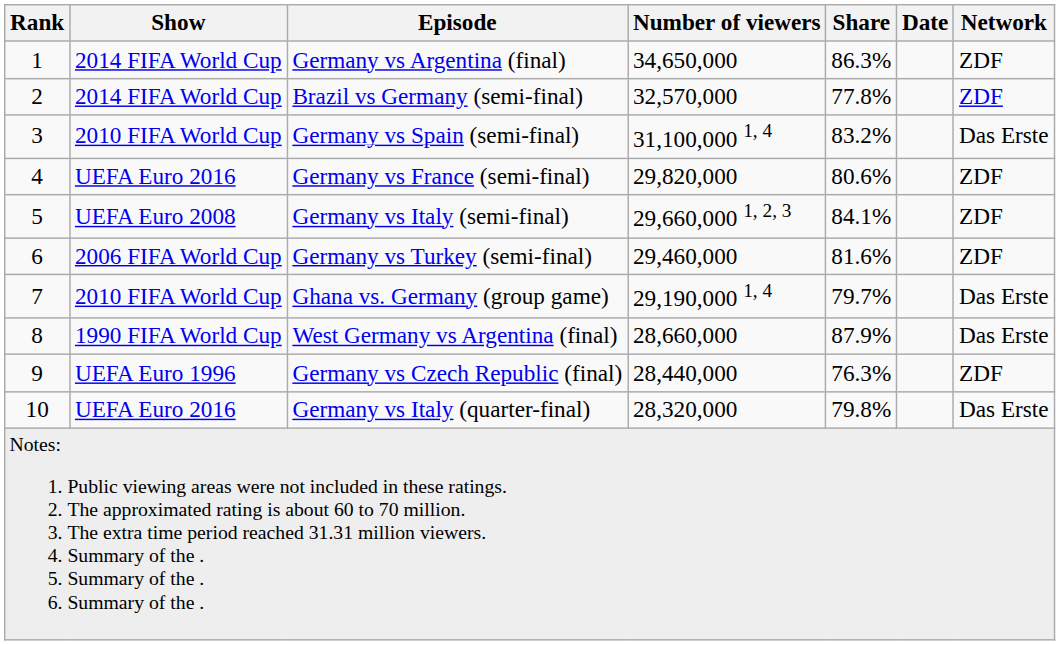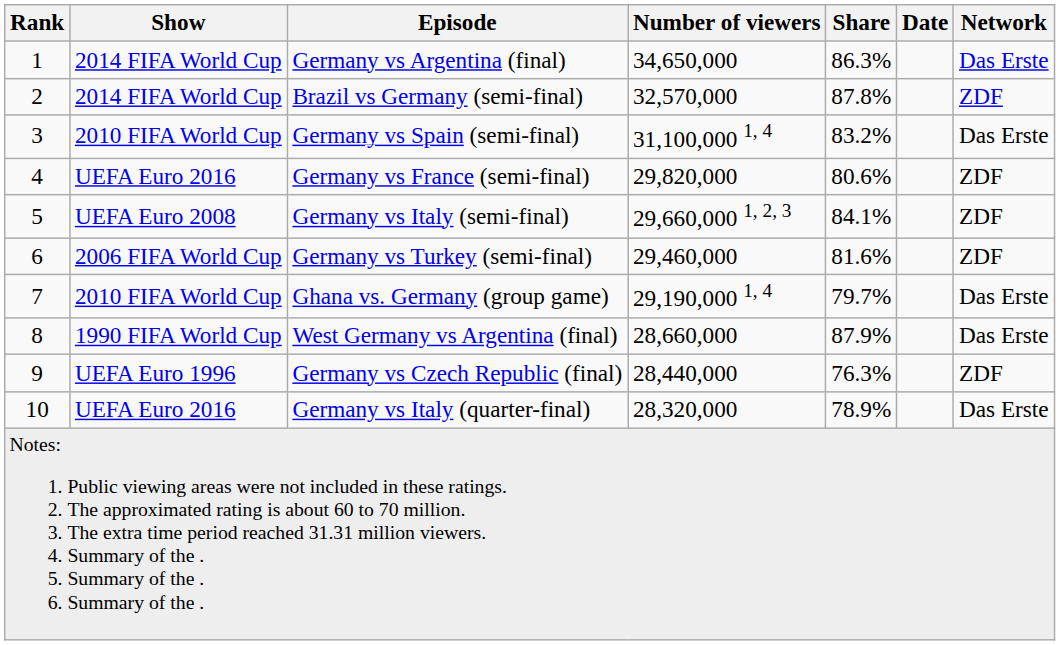(981, 59) ZDF -> (1004, 59) Das Erste
(861, 96) 77.8% -> (861, 96) 87.8%
(861, 409) 79.8% -> (861, 409) 78.9%
